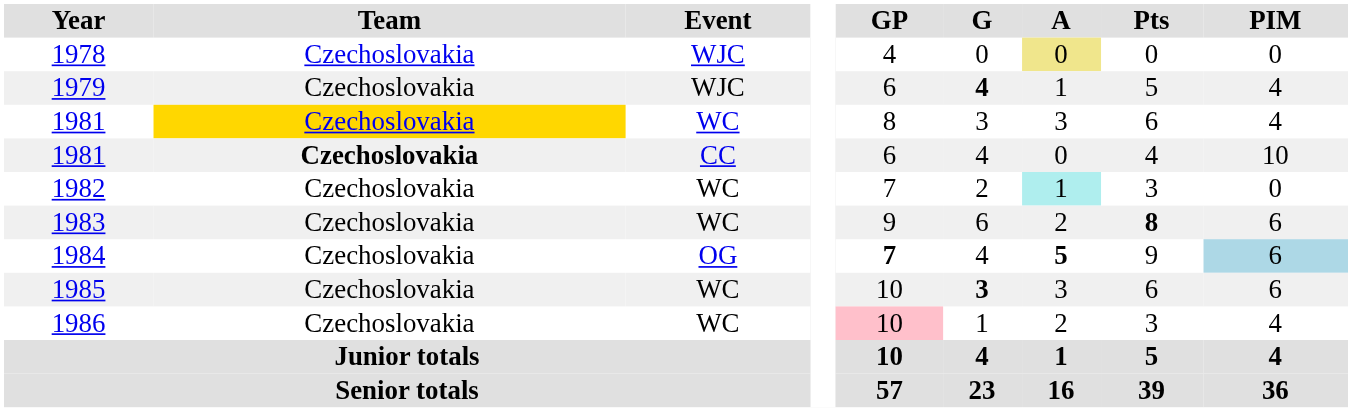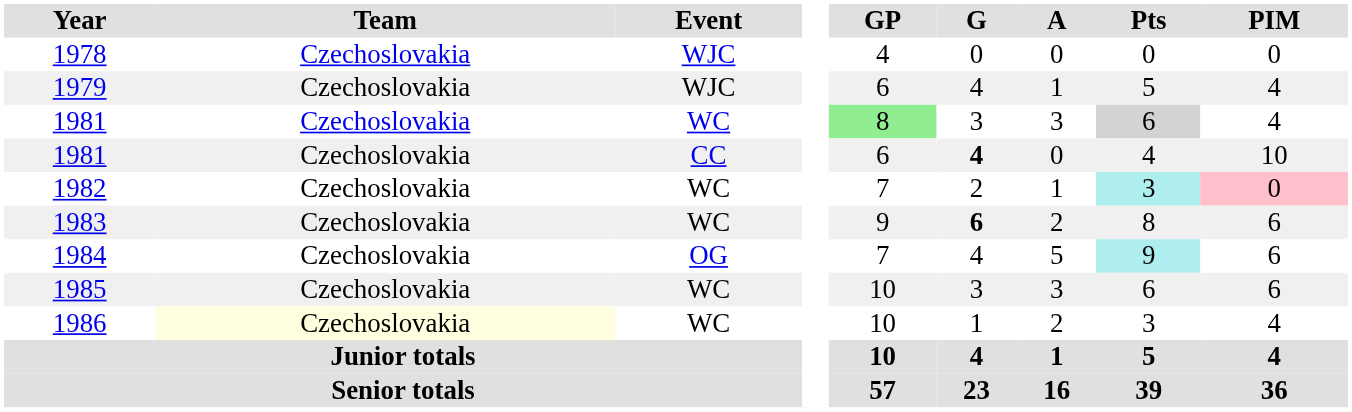(1061, 54) khaki background -> (1057, 54) no background
(982, 87) bold -> (977, 87) normal
(389, 121) gold background -> (385, 121) no background
(889, 121) no background -> (883, 121) lightgreen background
(1152, 121) no background -> (1149, 121) lightgrey background
(389, 154) bold -> (385, 154) normal
(982, 154) normal -> (977, 154) bold
(1061, 188) paleturquoise background -> (1057, 188) no background
(1152, 188) no background -> (1149, 188) paleturquoise background
(1275, 188) no background -> (1274, 188) pink background
(982, 222) normal -> (977, 222) bold
(1152, 222) bold -> (1149, 222) normal
(889, 255) bold -> (883, 255) normal
(1061, 255) bold -> (1057, 255) normal
(1152, 255) no background -> (1149, 255) paleturquoise background
(1275, 255) lightblue background -> (1274, 255) no background
(982, 289) bold -> (977, 289) normal
(389, 322) no background -> (385, 322) lightyellow background
(889, 322) pink background -> (883, 322) no background
